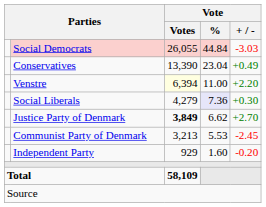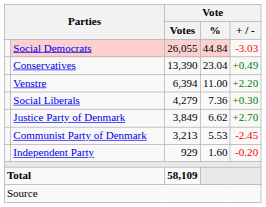(185, 83) lightyellow background -> (185, 83) no background
(218, 100) lavender background -> (218, 100) no background
(185, 118) bold -> (185, 118) normal
